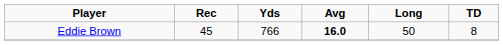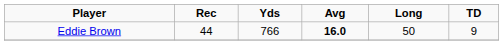(206, 31) 45 -> (206, 31) 44
(474, 31) 8 -> (474, 31) 9
